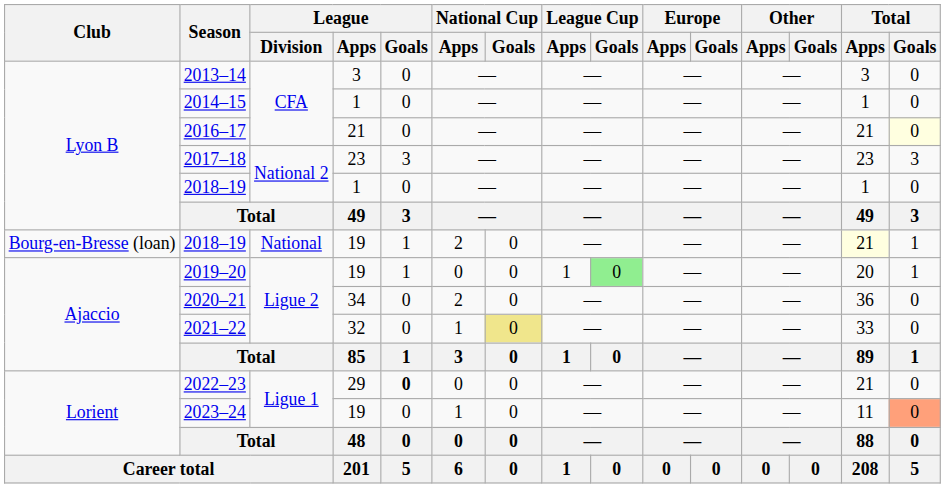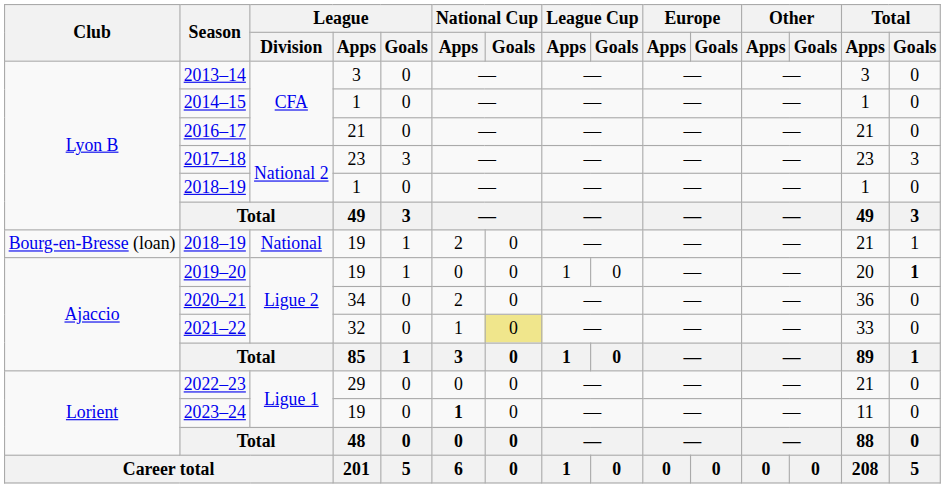(915, 131) lightyellow background -> (915, 131) no background
(865, 243) lightyellow background -> (865, 243) no background
(617, 272) lightgreen background -> (617, 272) no background
(915, 272) normal -> (915, 272) bold
(406, 384) bold -> (406, 384) normal
(458, 412) normal -> (458, 412) bold
(915, 412) lightsalmon background -> (915, 412) no background
